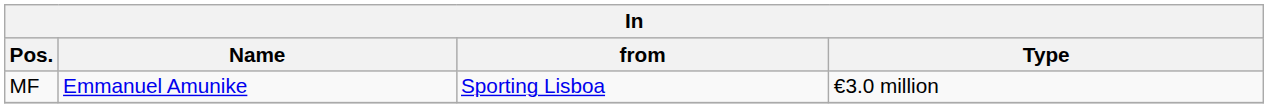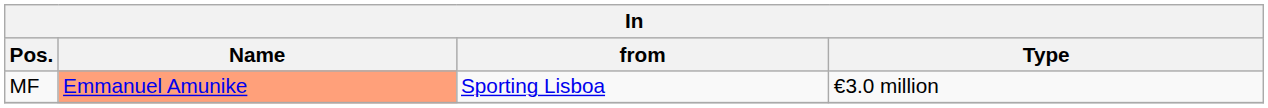(155, 87) no background -> (155, 87) lightsalmon background
